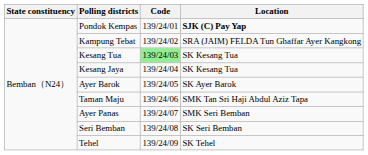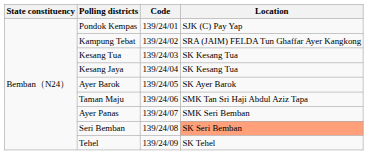(214, 25) bold -> (212, 25) normal
(160, 55) lightgreen background -> (160, 55) no background
(212, 128) no background -> (212, 128) lightsalmon background
